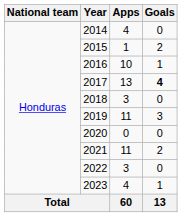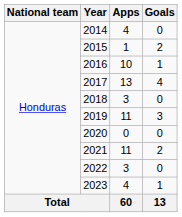(160, 82) bold -> (160, 82) normal
